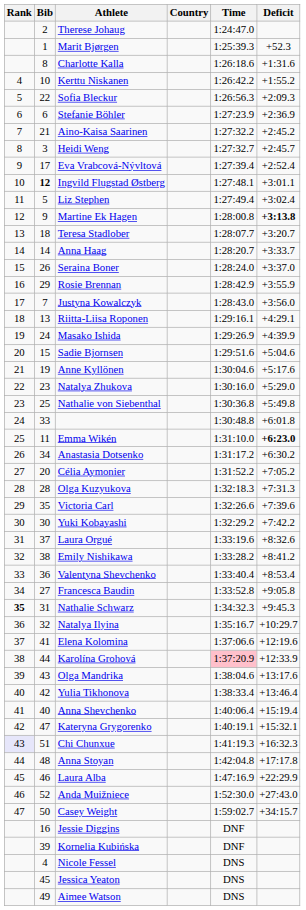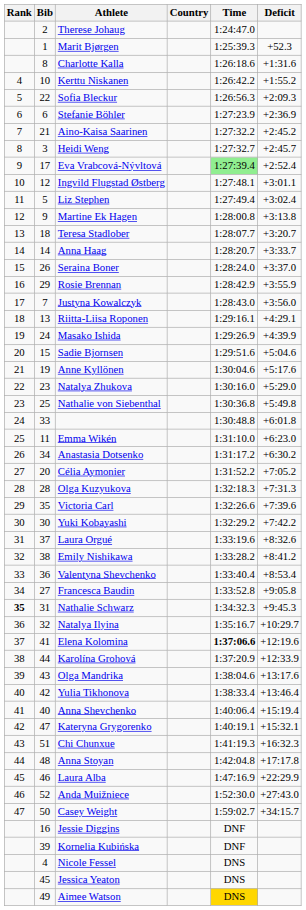(234, 166) no background -> (234, 166) lightgreen background
(45, 183) bold -> (45, 183) normal
(278, 217) bold -> (280, 217) normal
(278, 438) bold -> (280, 438) normal
(234, 642) normal -> (234, 642) bold
(234, 659) pink background -> (234, 659) no background
(19, 744) lavender background -> (19, 744) no background
(234, 897) no background -> (234, 897) gold background
